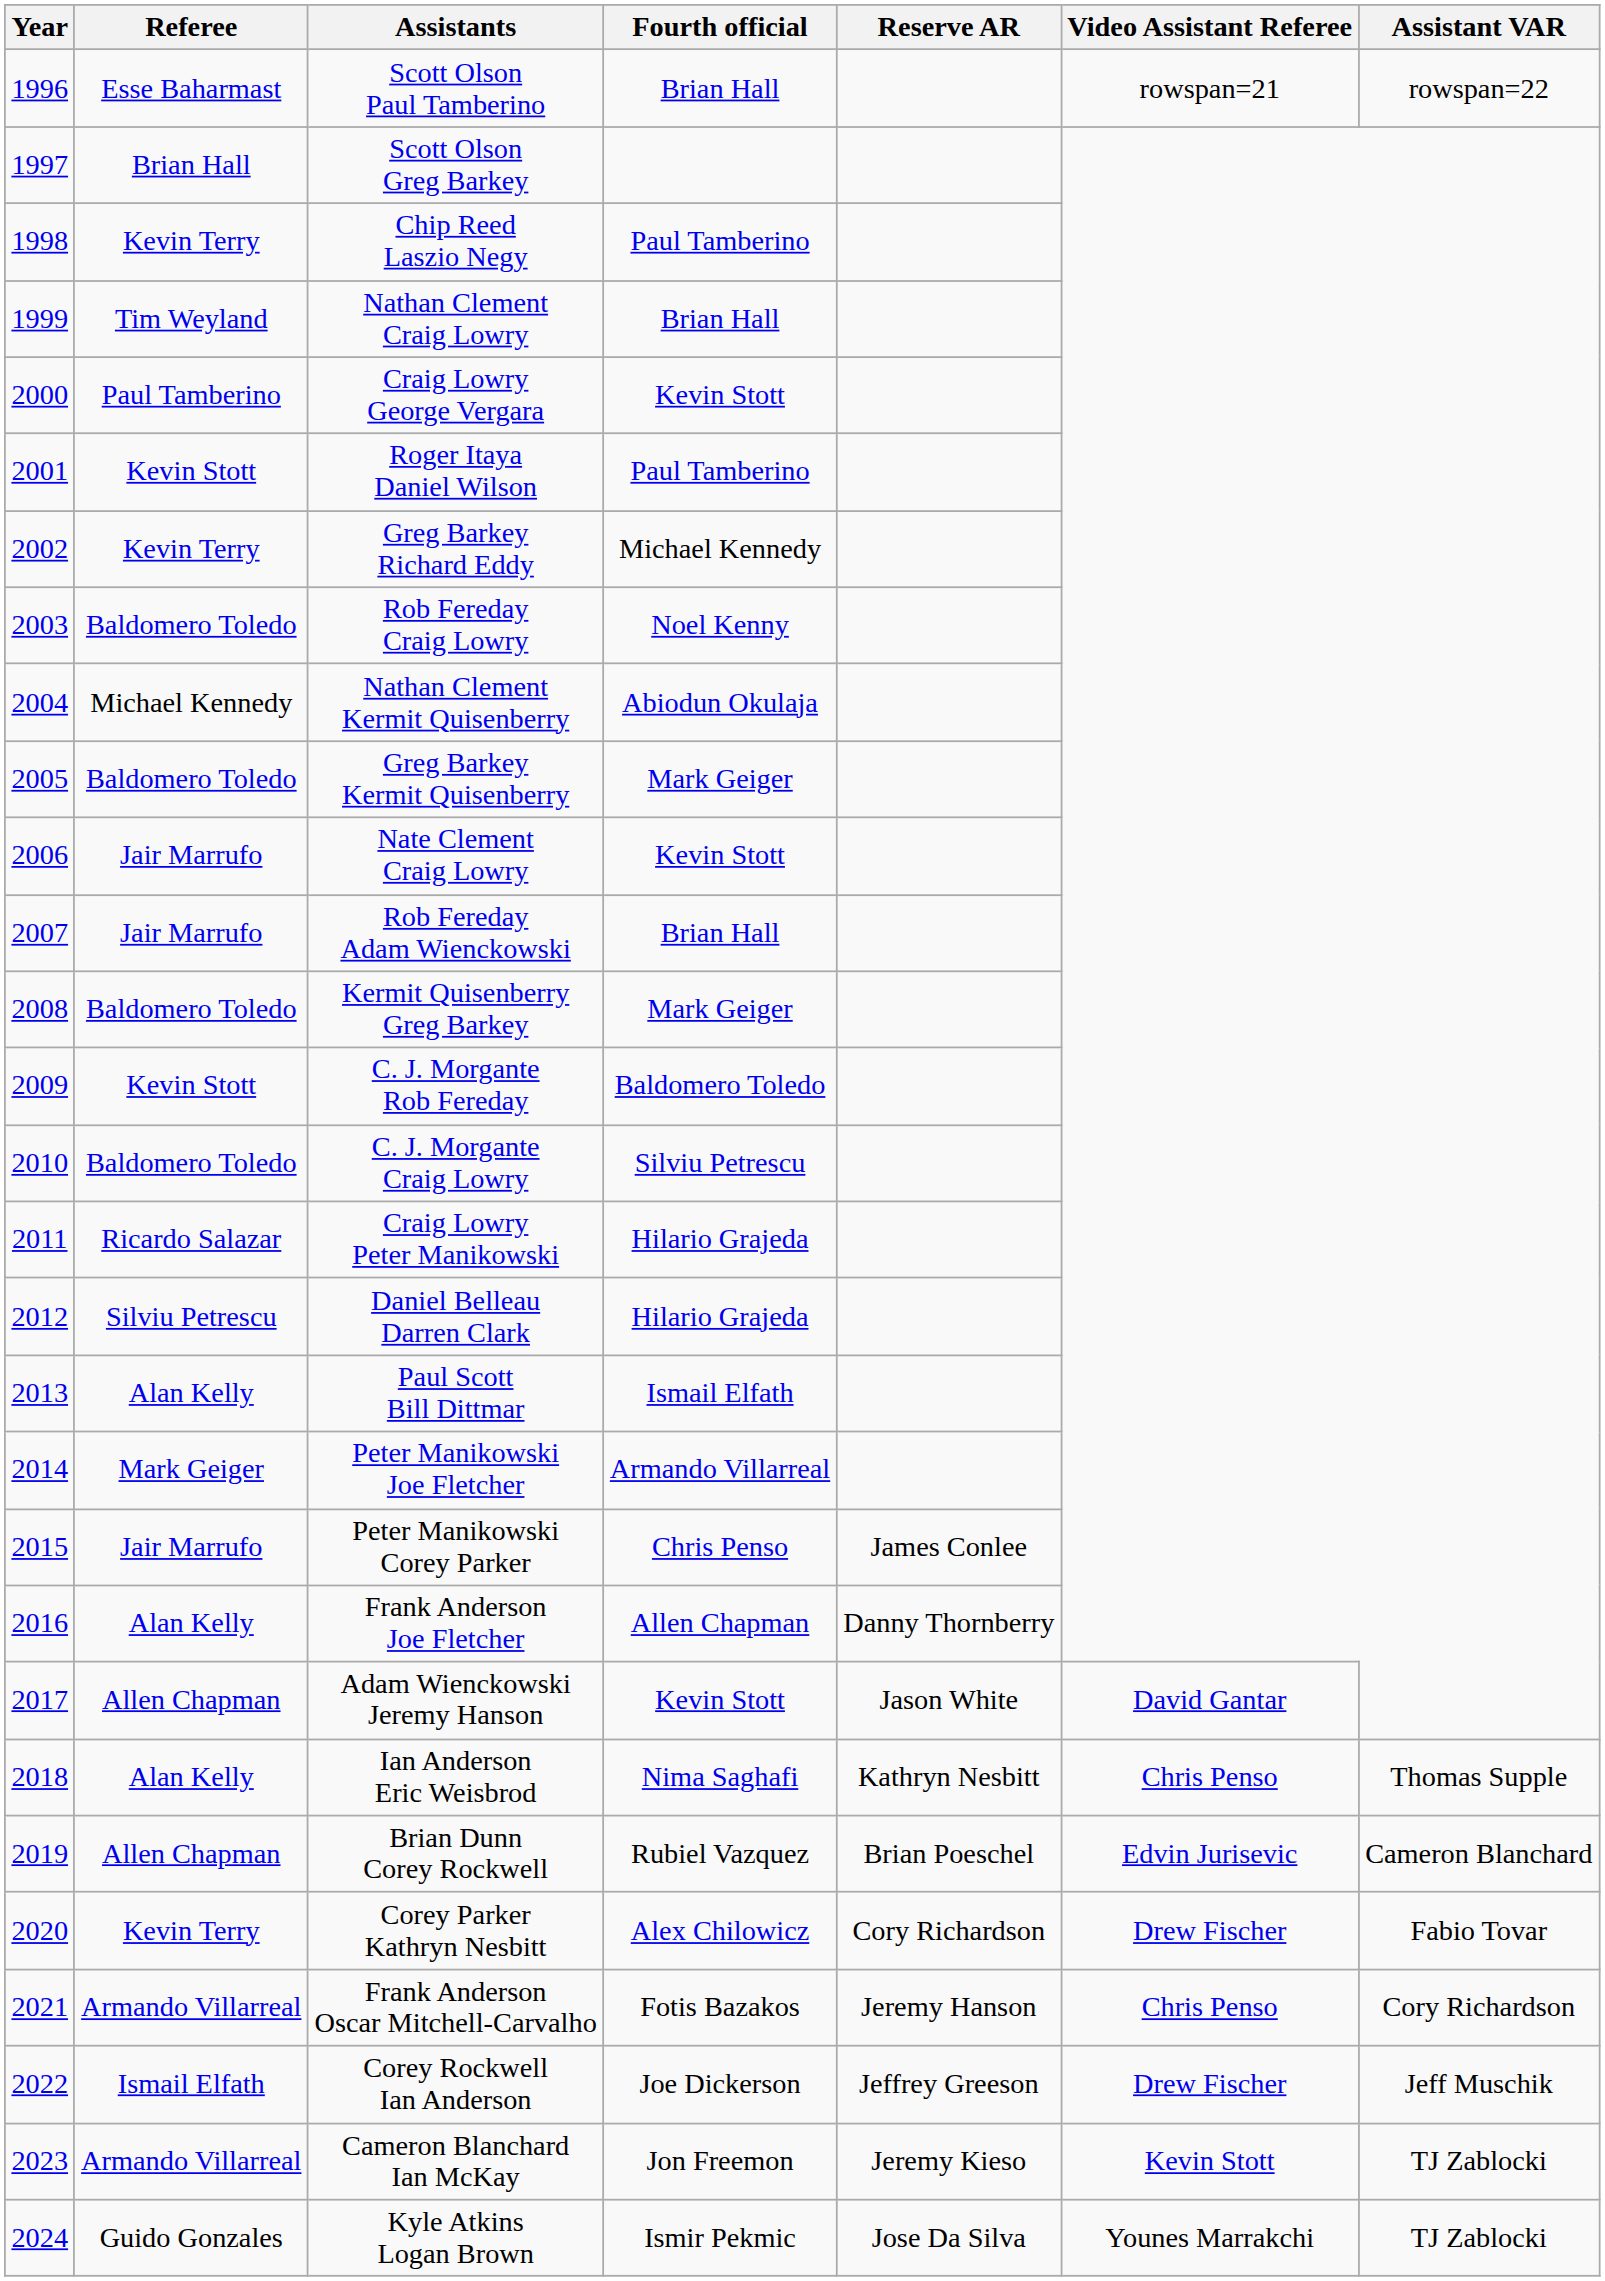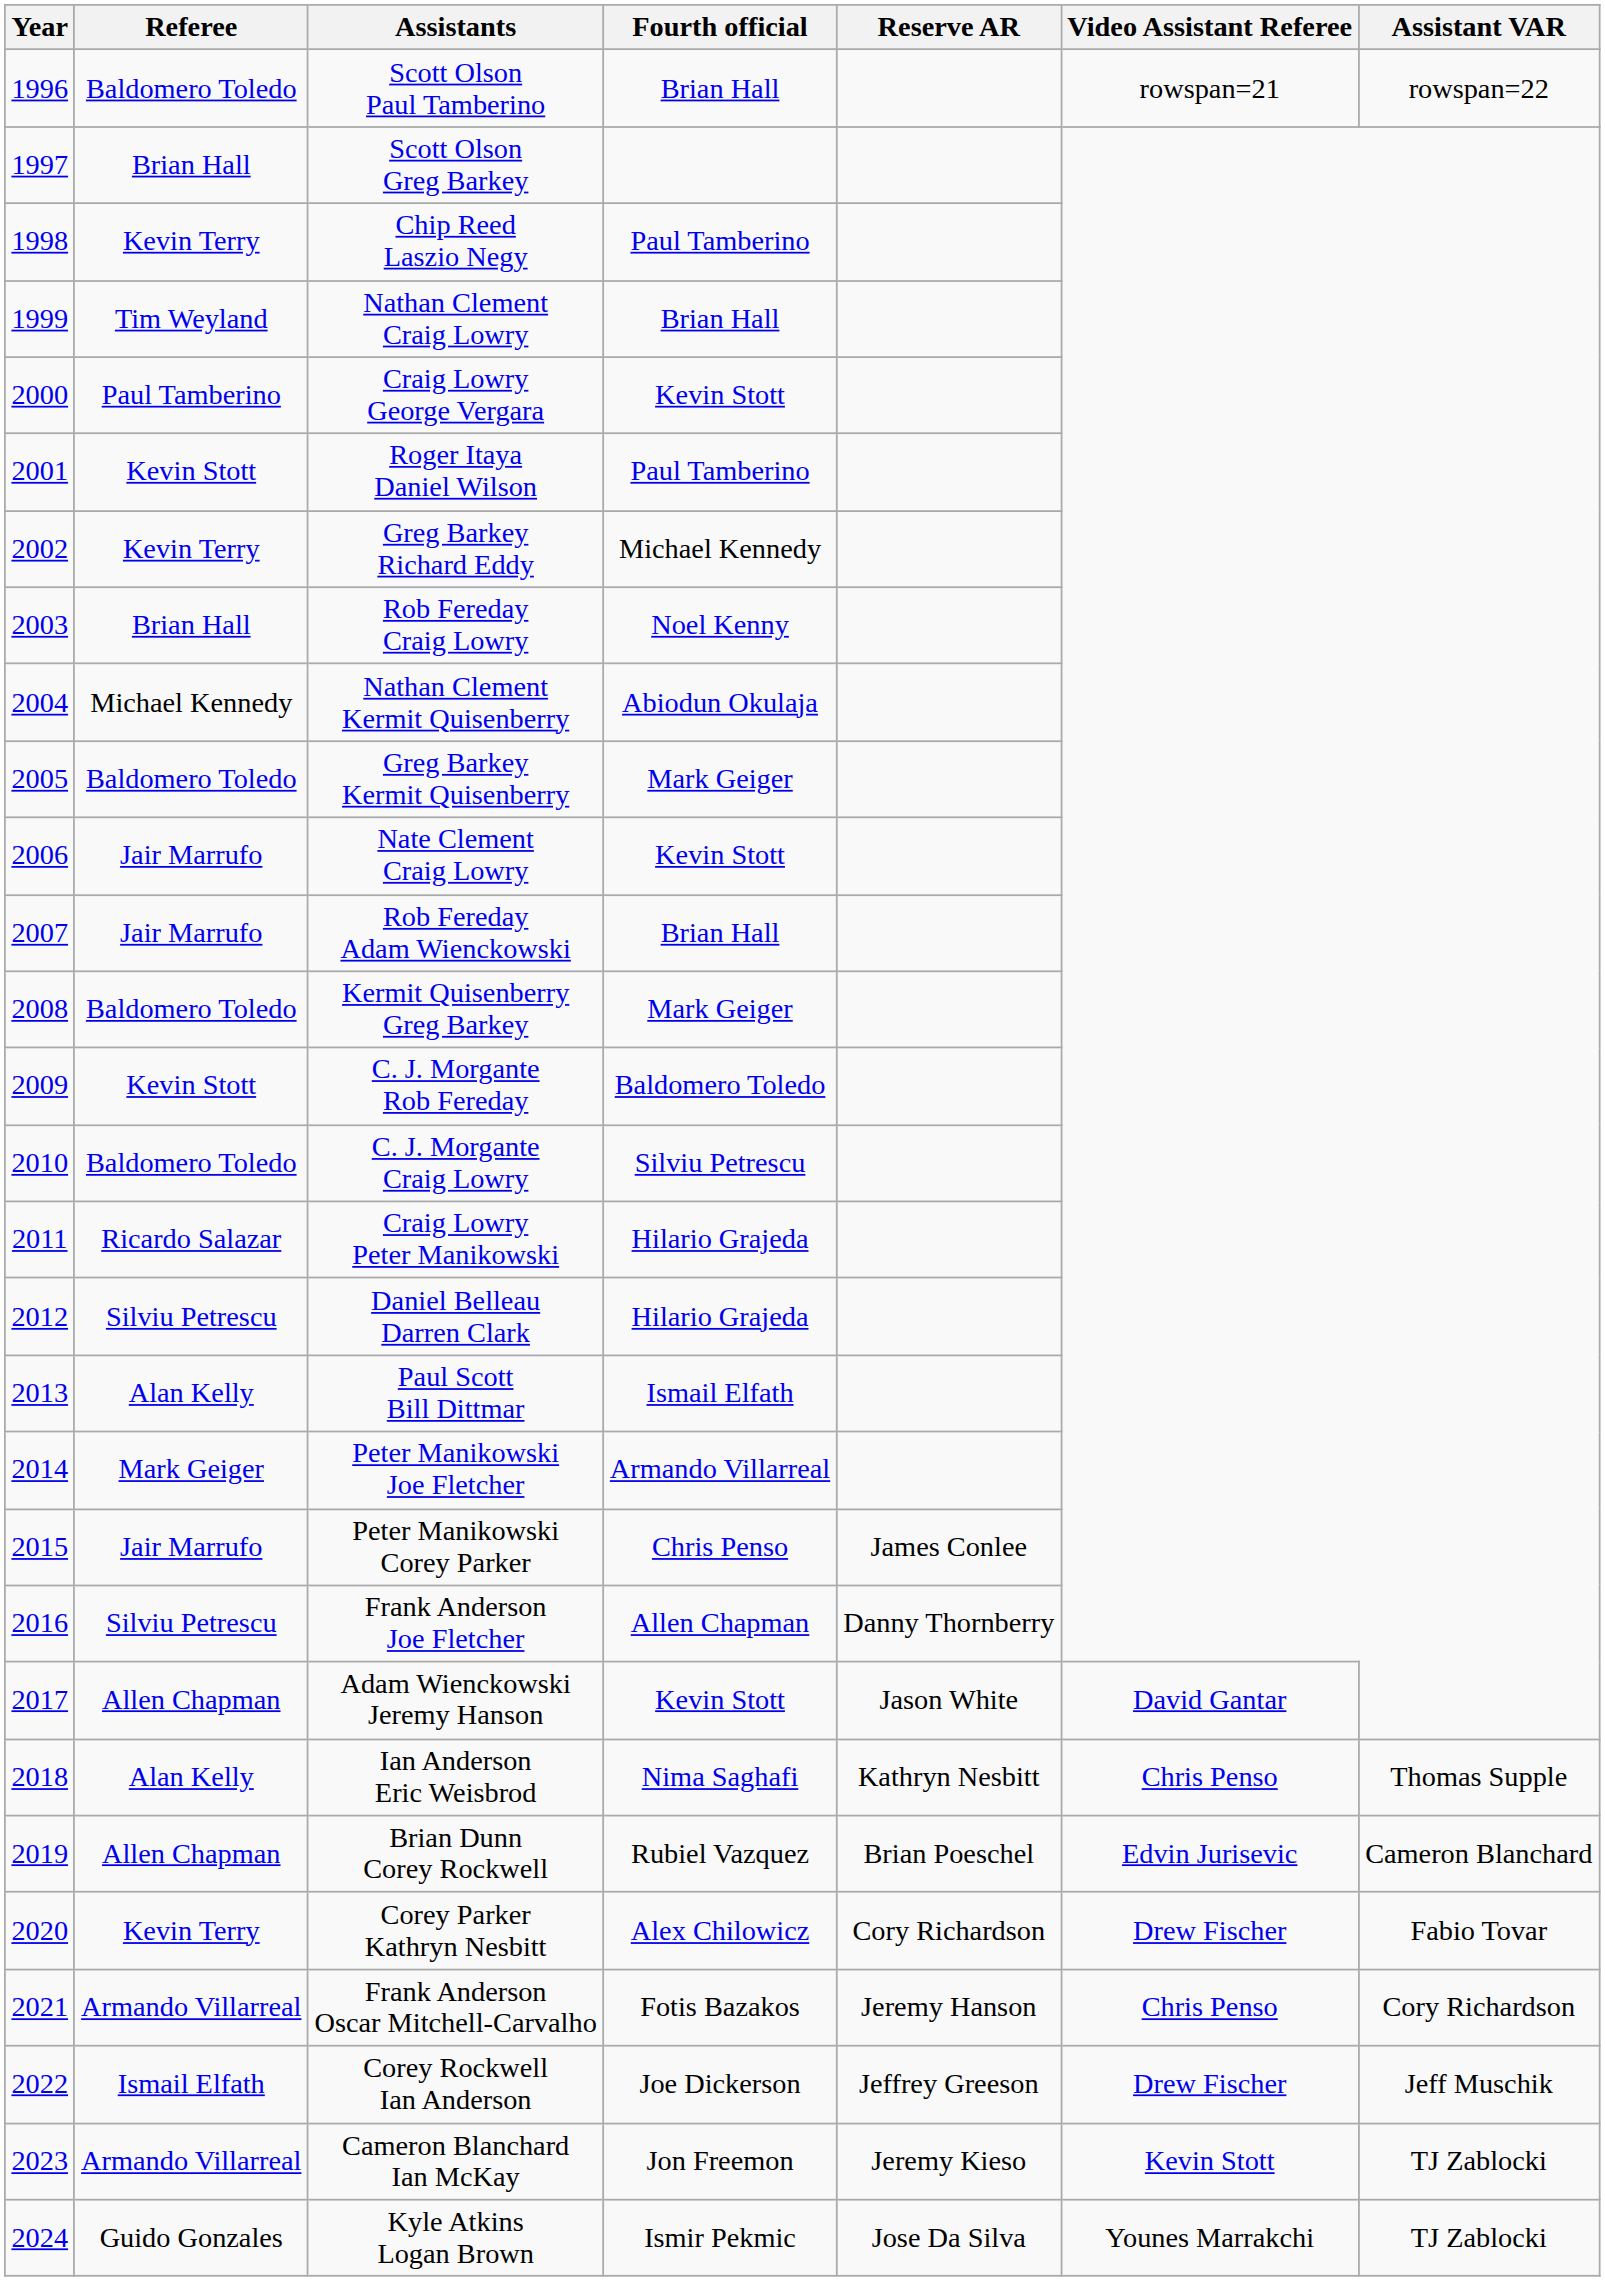(191, 87) Esse Baharmast -> (191, 87) Baldomero Toledo
(191, 625) Baldomero Toledo -> (191, 625) Brian Hall
(191, 1623) Alan Kelly -> (191, 1623) Silviu Petrescu
